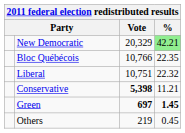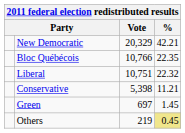(168, 43) lightgreen background -> (168, 43) no background
(141, 89) bold -> (141, 89) normal
(145, 105) bold -> (145, 105) normal
(170, 105) bold -> (170, 105) normal
(170, 120) no background -> (170, 120) khaki background
